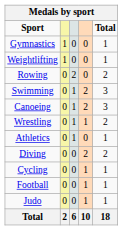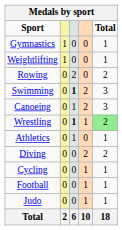(74, 91) normal -> (74, 91) bold
(74, 122) normal -> (74, 122) bold
(105, 122) no background -> (105, 122) lightgreen background
